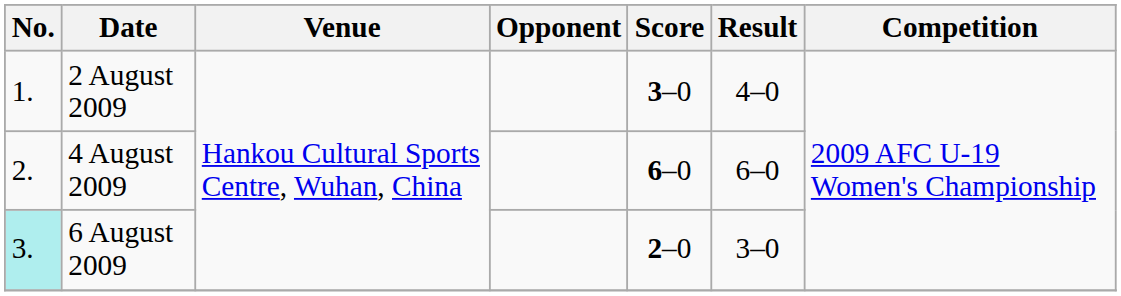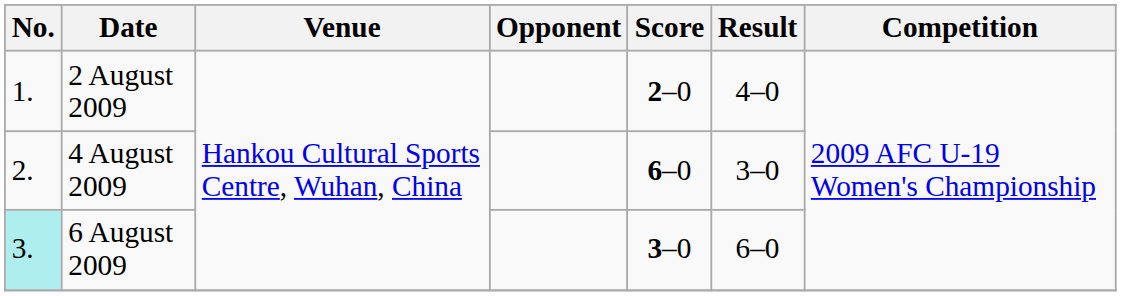(669, 90) 3–0 -> (669, 90) 2–0
(758, 170) 6–0 -> (758, 170) 3–0
(669, 249) 2–0 -> (669, 249) 3–0
(758, 249) 3–0 -> (758, 249) 6–0
